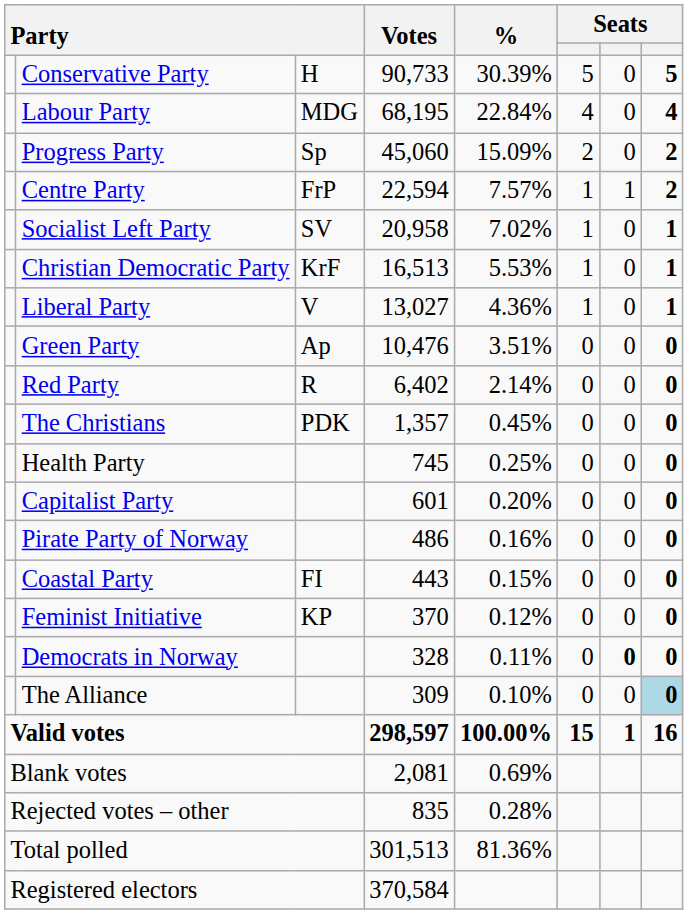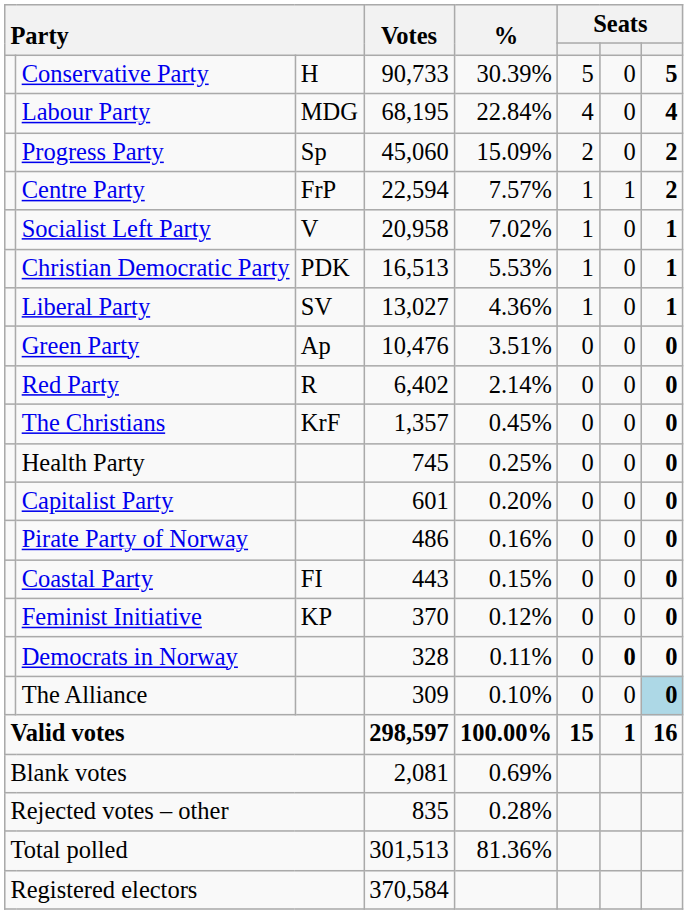(316, 229) SV -> (310, 229) V
(321, 268) KrF -> (325, 268) PDK
(310, 306) V -> (316, 306) SV
(325, 423) PDK -> (321, 423) KrF
